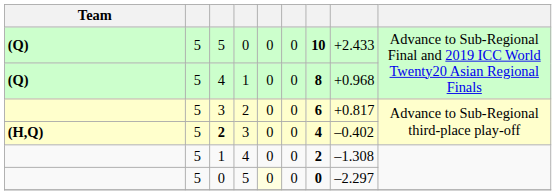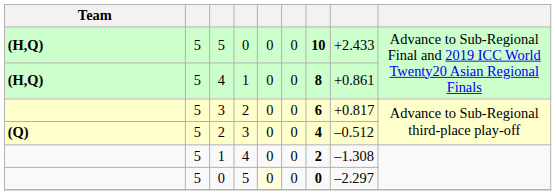(18, 45) (Q) -> (26, 45) (H,Q)
(18, 80) (Q) -> (26, 80) (H,Q)
(354, 80) +0.968 -> (354, 80) +0.861
(26, 133) (H,Q) -> (18, 133) (Q)
(221, 133) bold -> (221, 133) normal
(354, 133) –0.402 -> (354, 133) –0.512
